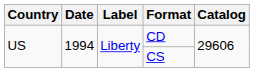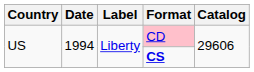(156, 36) no background -> (156, 36) pink background
(155, 57) normal -> (155, 57) bold
